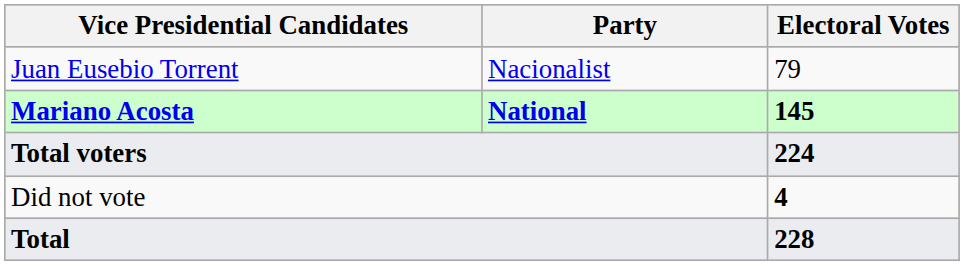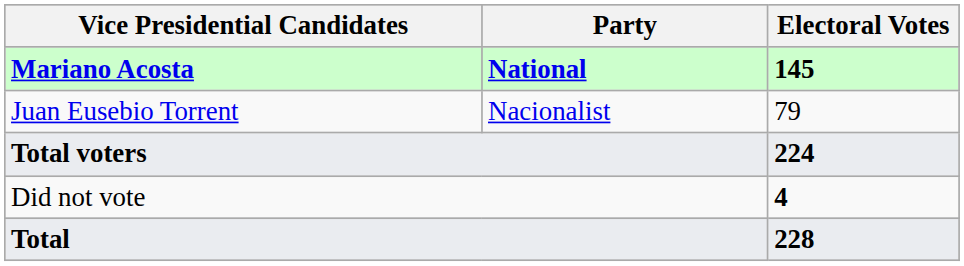rows swapped: (102, 111) <-> (125, 68)
